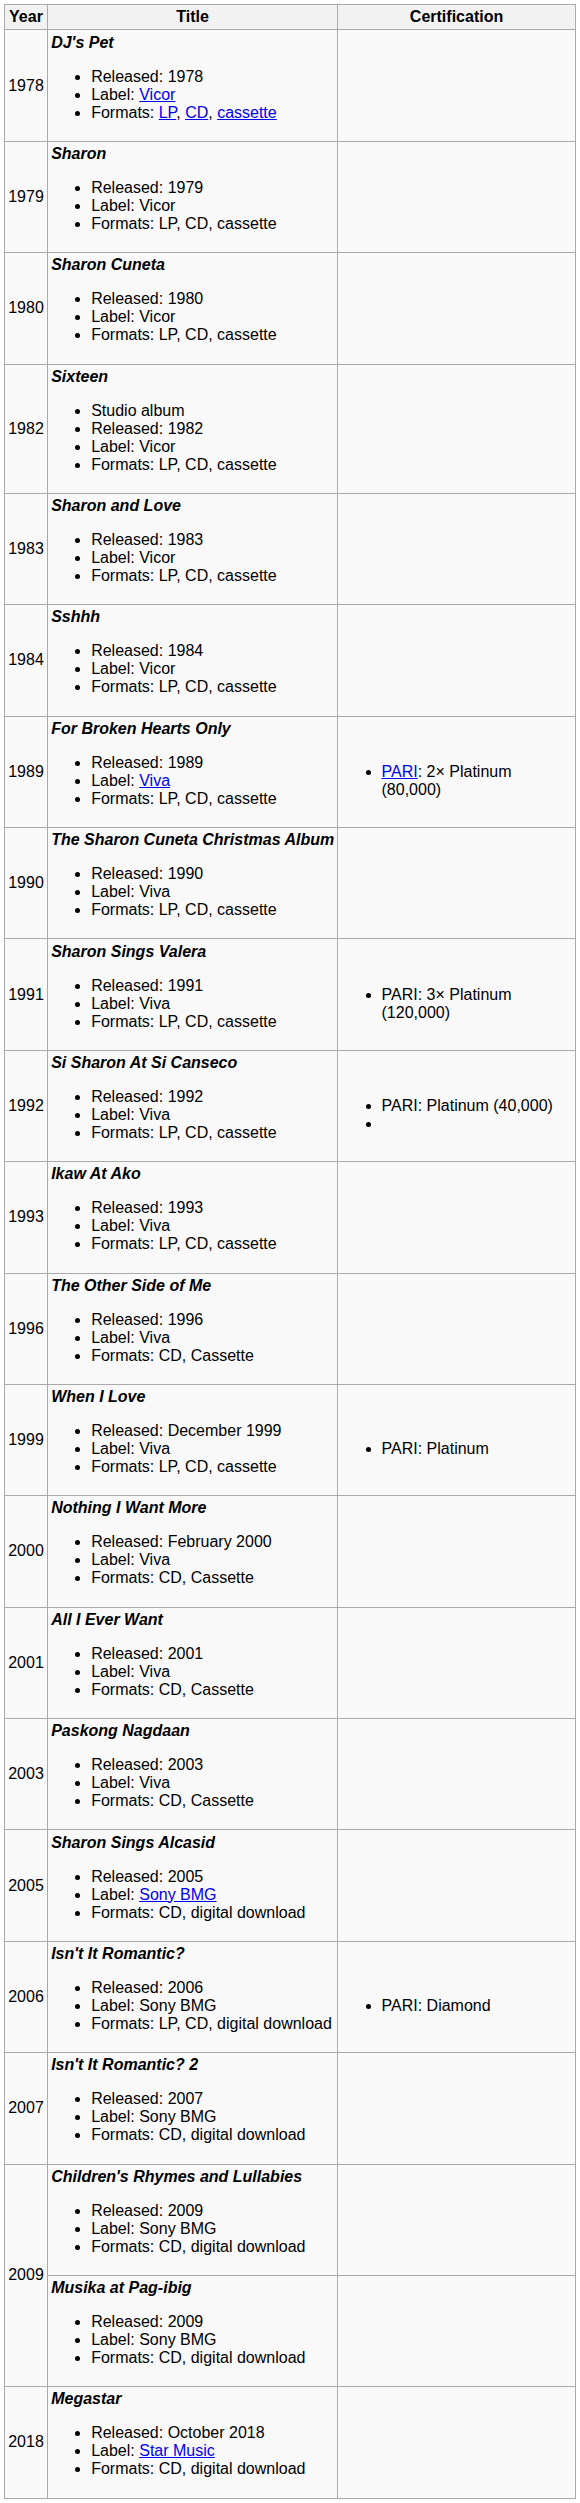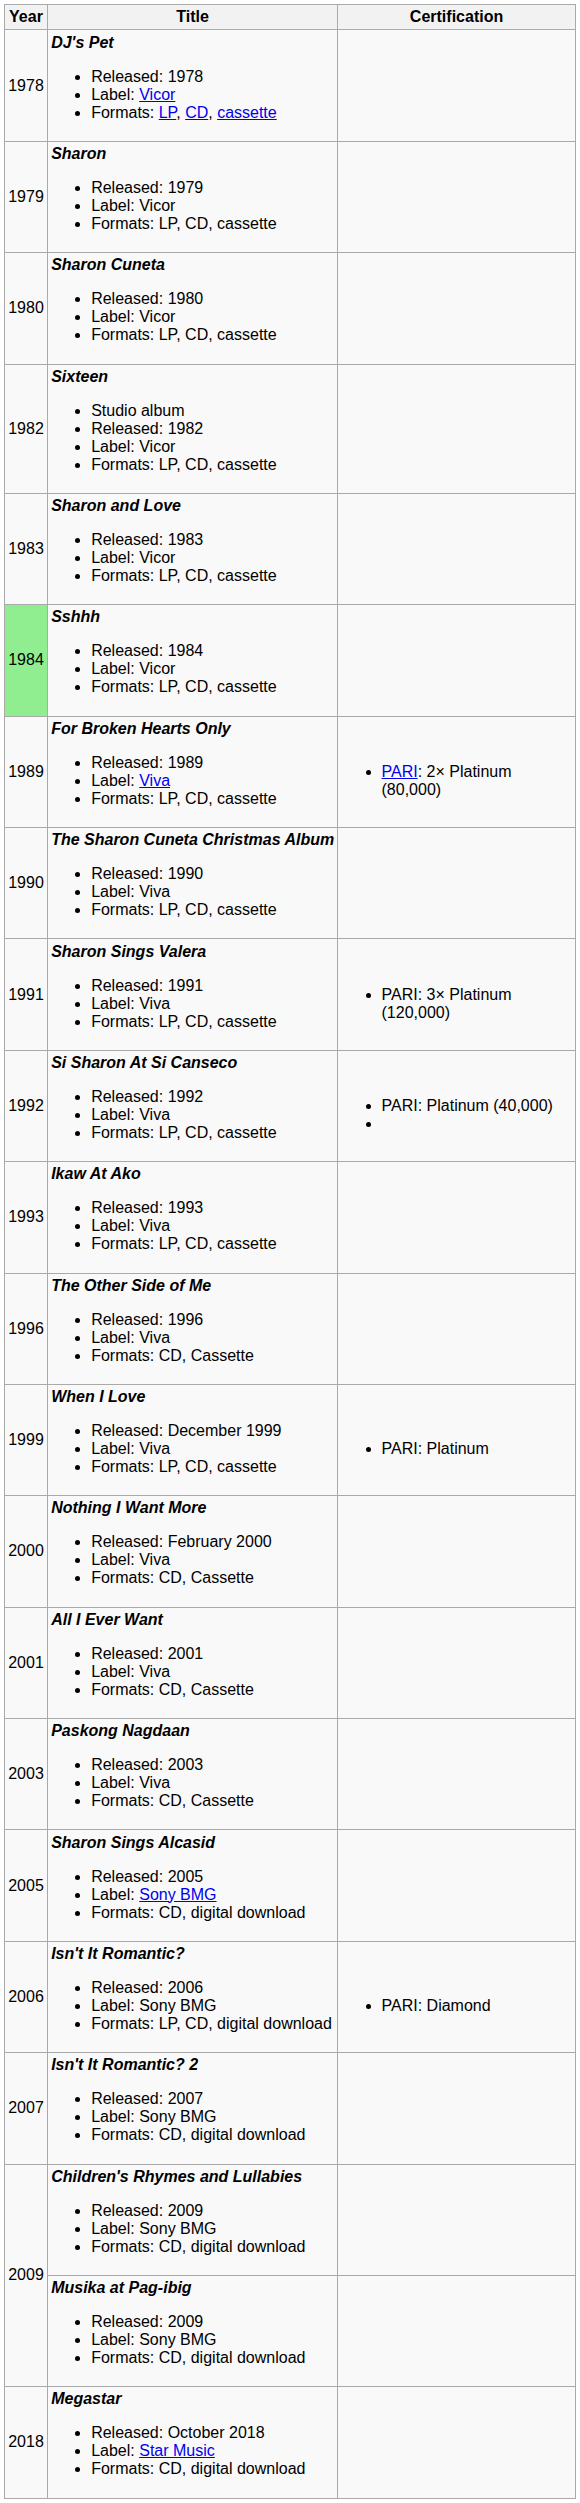(26, 660) no background -> (26, 660) lightgreen background
